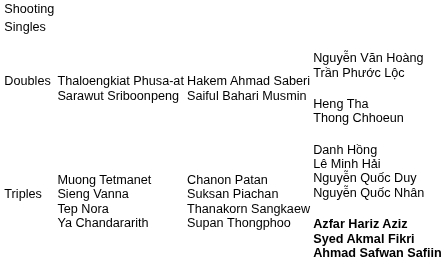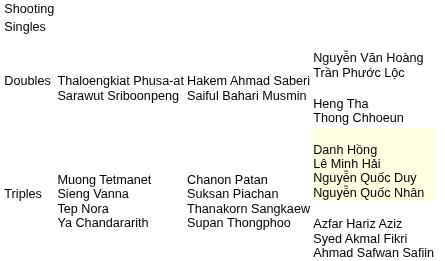(369, 171) no background -> (369, 171) lightyellow background
(377, 238) bold -> (374, 238) normal
